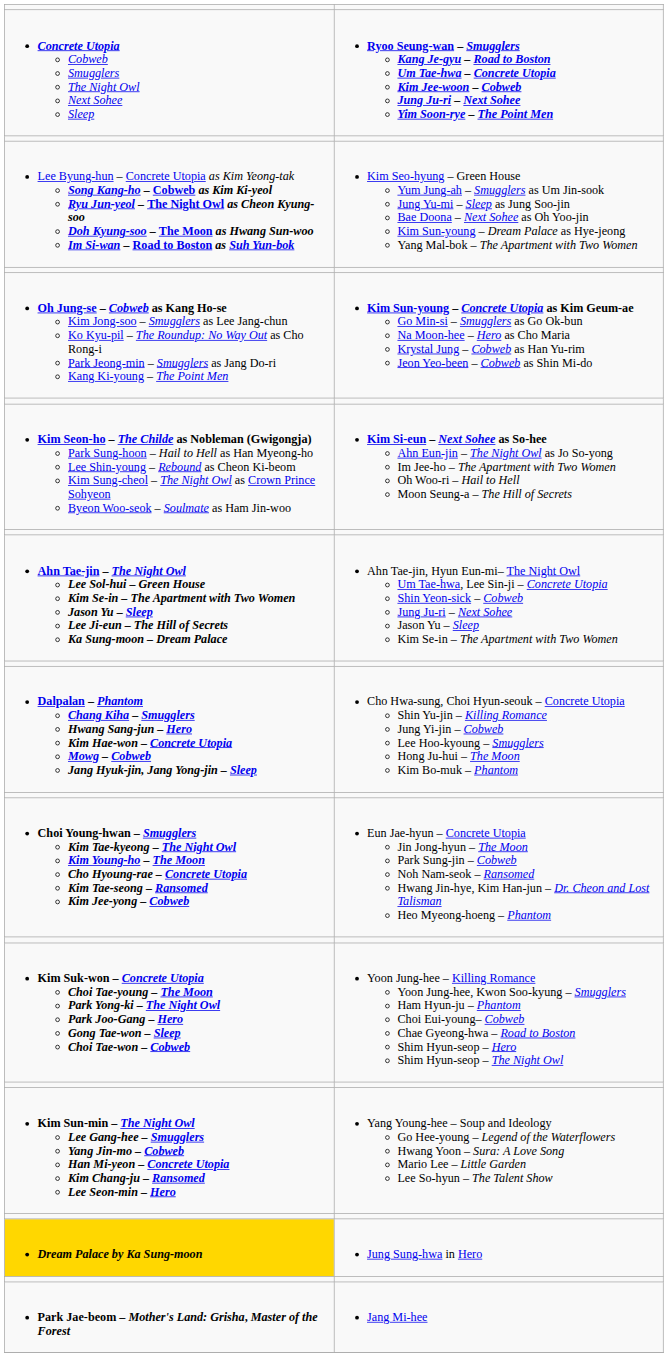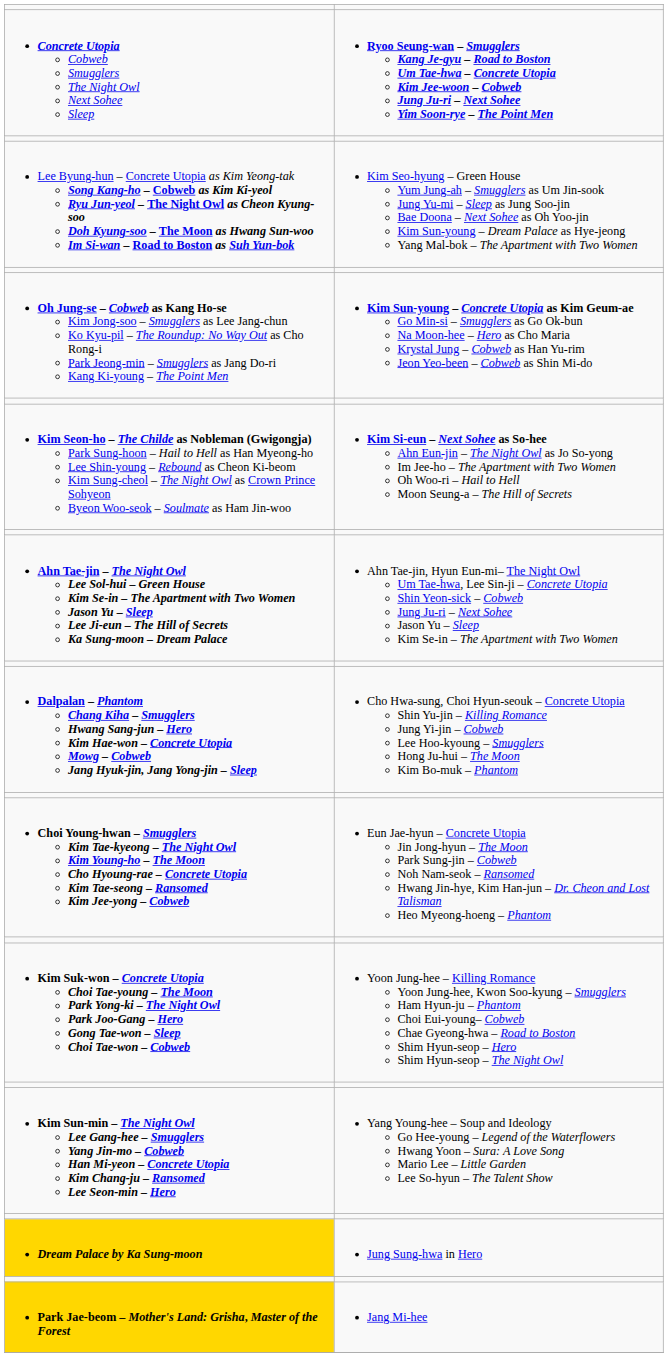(169, 1324) no background -> (169, 1324) gold background
